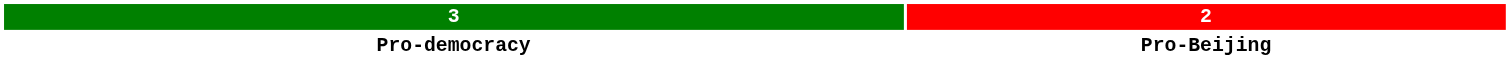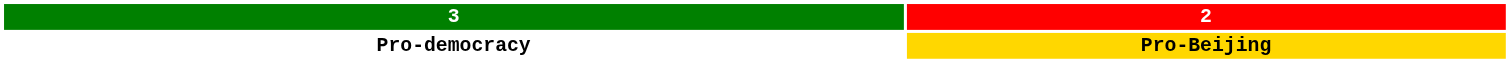(1206, 46) no background -> (1206, 46) gold background
